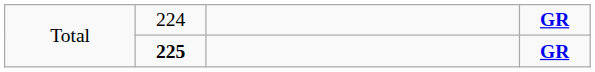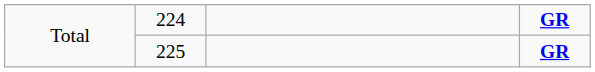(171, 50) bold -> (171, 50) normal
